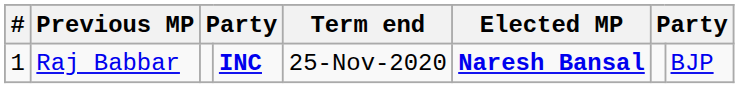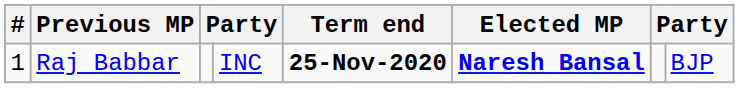(240, 63) bold -> (240, 63) normal
(368, 63) normal -> (368, 63) bold
